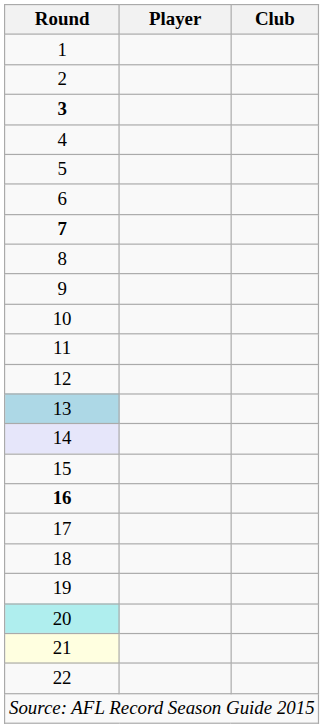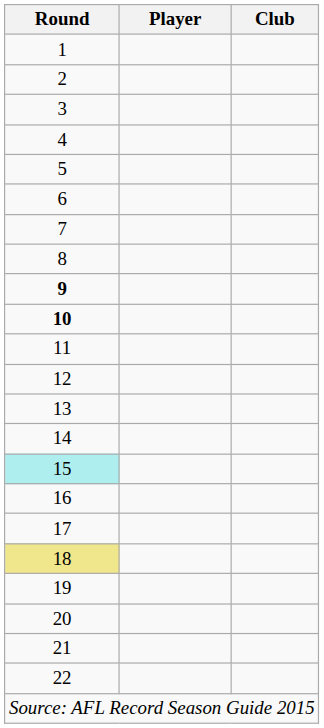(62, 109) bold -> (62, 109) normal
(62, 229) bold -> (62, 229) normal
(62, 288) normal -> (62, 288) bold
(62, 318) normal -> (62, 318) bold
(62, 408) lightblue background -> (62, 408) no background
(62, 438) lavender background -> (62, 438) no background
(62, 468) no background -> (62, 468) paleturquoise background
(62, 498) bold -> (62, 498) normal
(62, 558) no background -> (62, 558) khaki background
(62, 618) paleturquoise background -> (62, 618) no background
(62, 648) lightyellow background -> (62, 648) no background
